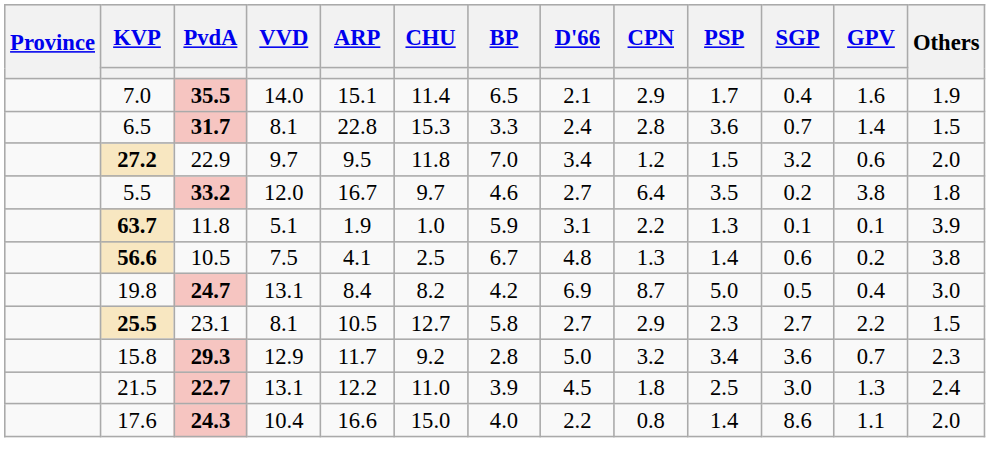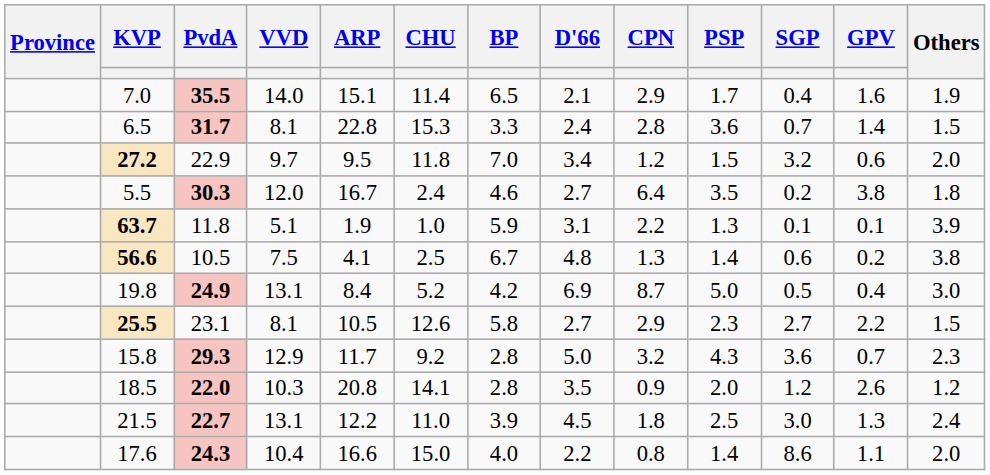(210, 193) 33.2 -> (210, 193) 30.3
(431, 193) 9.7 -> (431, 193) 2.4
(210, 290) 24.7 -> (210, 290) 24.9
(431, 290) 8.2 -> (431, 290) 5.2
(431, 323) 12.7 -> (431, 323) 12.6
(724, 355) 3.4 -> (724, 355) 4.3
+ row: (137, 388)
